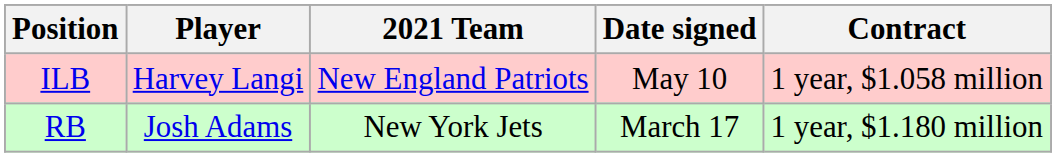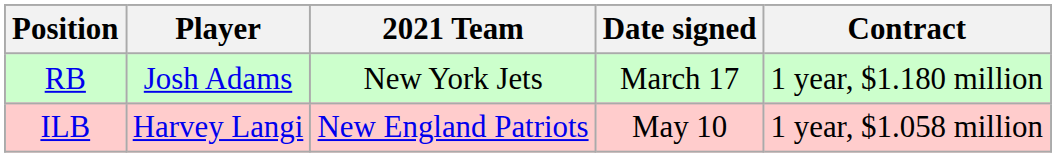rows swapped: (65, 126) <-> (65, 77)
